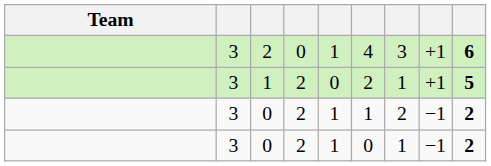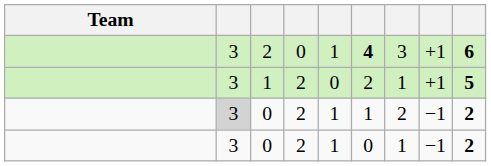(368, 51) normal -> (368, 51) bold
(233, 113) no background -> (233, 113) lightgrey background
